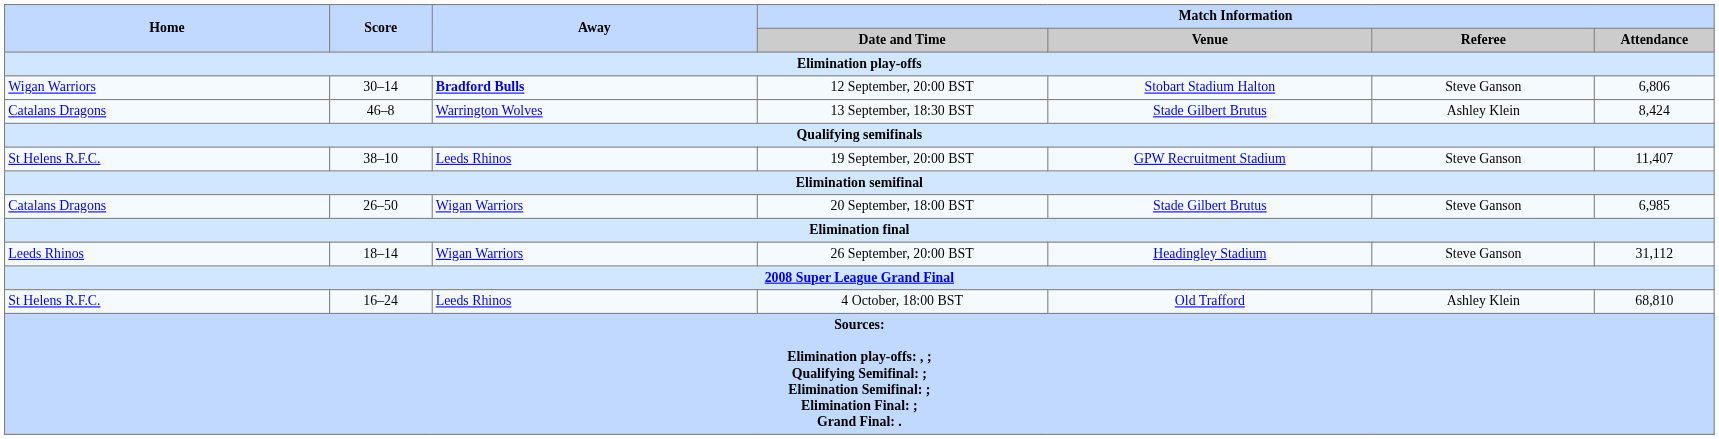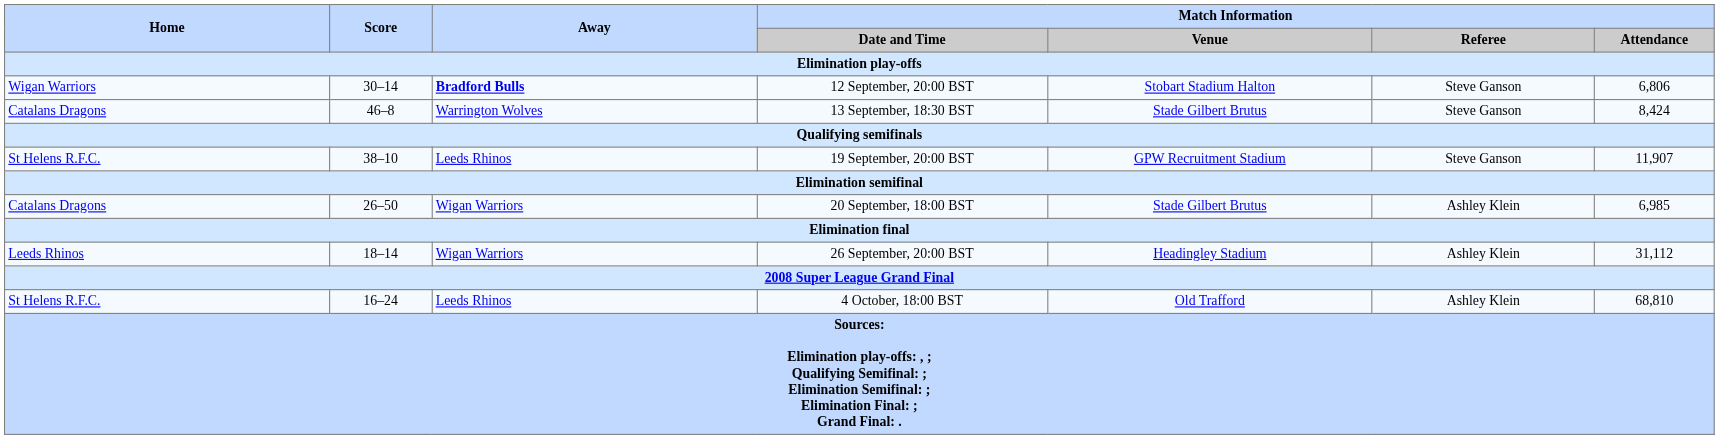(1483, 111) Ashley Klein -> (1483, 111) Steve Ganson
(1654, 158) 11,407 -> (1654, 158) 11,907
(1483, 206) Steve Ganson -> (1483, 206) Ashley Klein
(1483, 253) Steve Ganson -> (1483, 253) Ashley Klein
